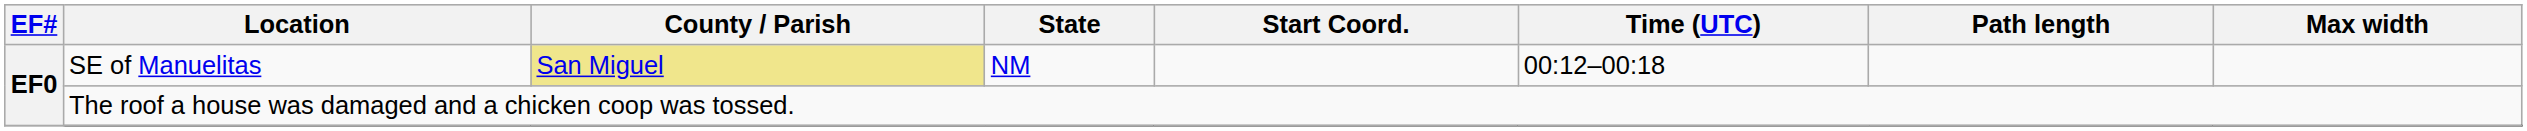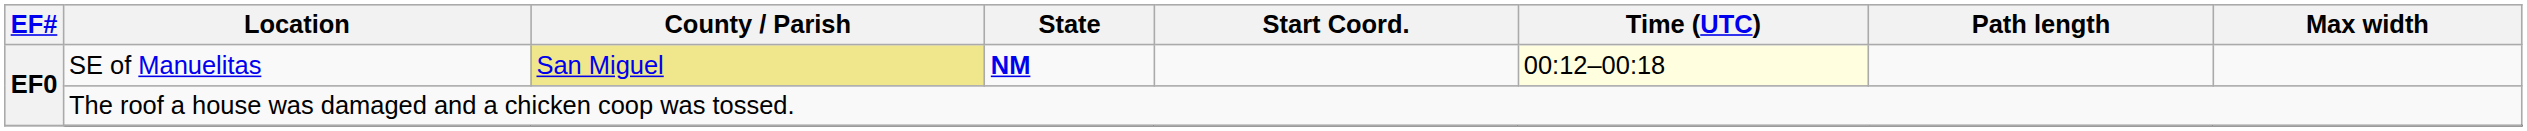(1011, 65) normal -> (1011, 65) bold
(1595, 65) no background -> (1595, 65) lightyellow background
